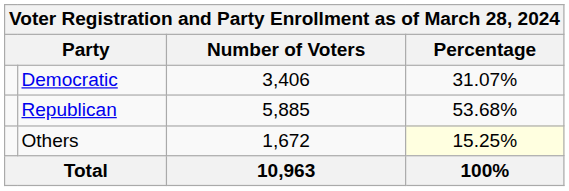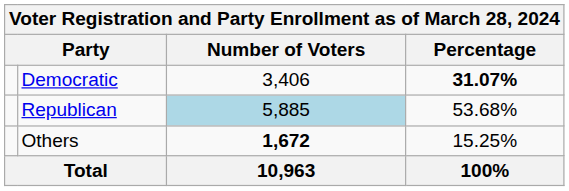(485, 79) normal -> (485, 79) bold
(286, 110) no background -> (286, 110) lightblue background
(286, 140) normal -> (286, 140) bold
(485, 140) lightyellow background -> (485, 140) no background
